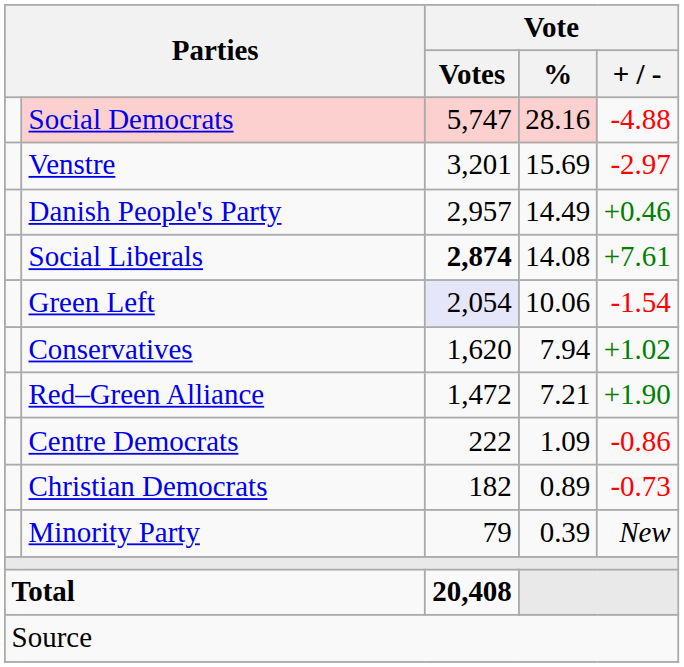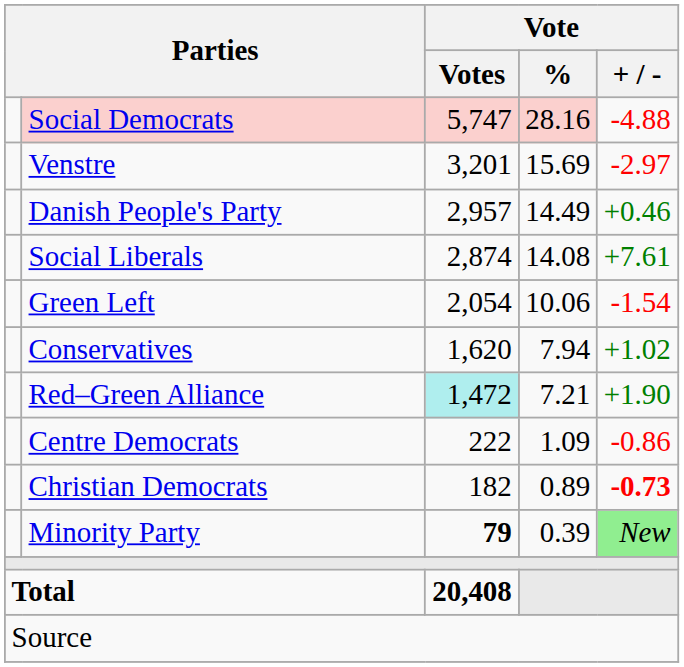(479, 257) bold -> (479, 257) normal
(479, 303) lavender background -> (479, 303) no background
(479, 394) no background -> (479, 394) paleturquoise background
(641, 486) normal -> (641, 486) bold
(497, 532) normal -> (497, 532) bold
(645, 532) no background -> (645, 532) lightgreen background
